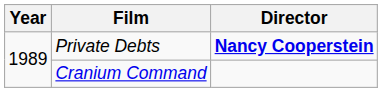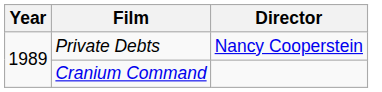(294, 45) bold -> (289, 45) normal
